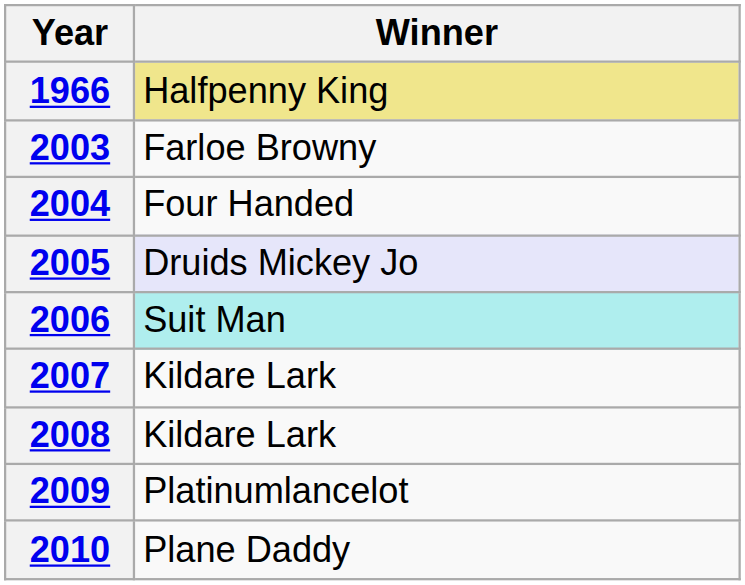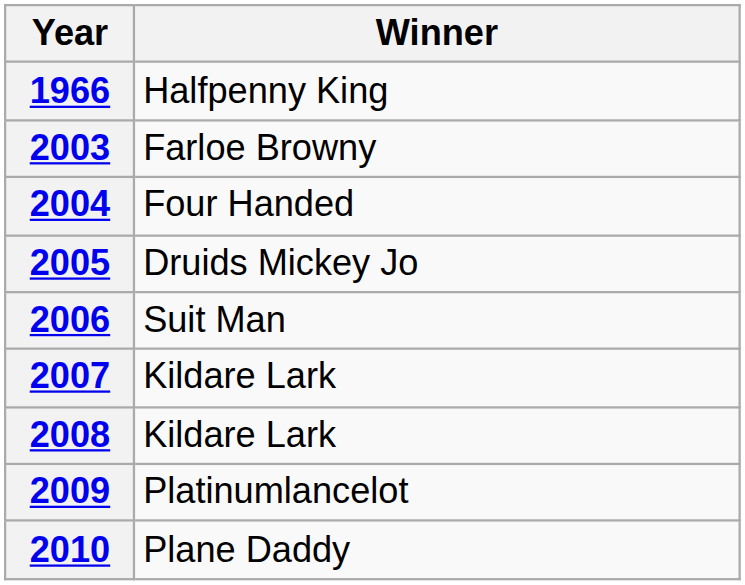(266, 90) khaki background -> (266, 90) no background
(281, 262) lavender background -> (281, 262) no background
(214, 319) paleturquoise background -> (214, 319) no background
